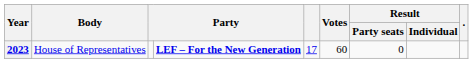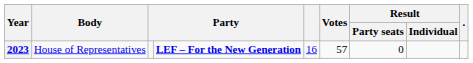(311, 50) 17 -> (311, 50) 16
(342, 50) 60 -> (342, 50) 57
